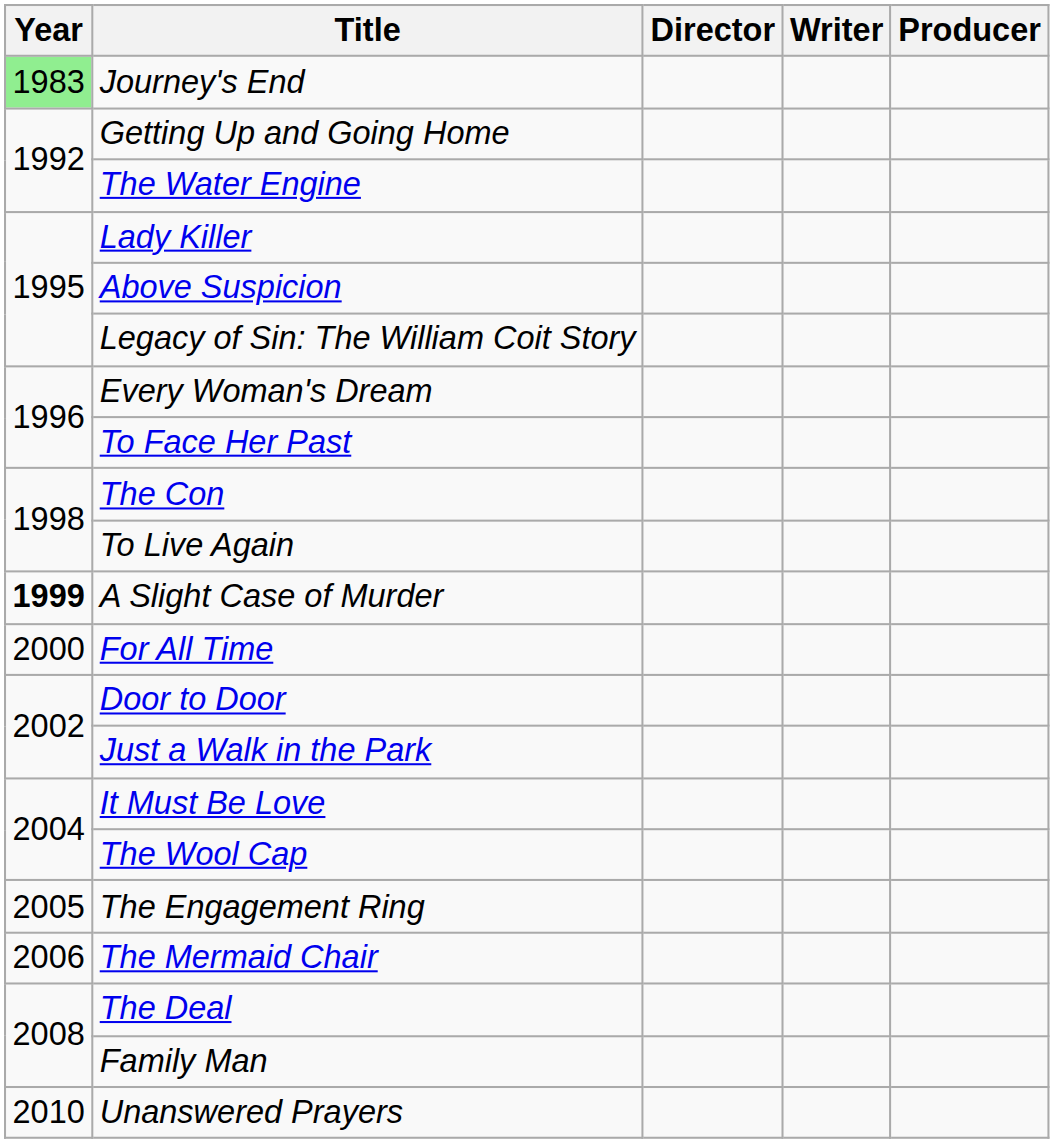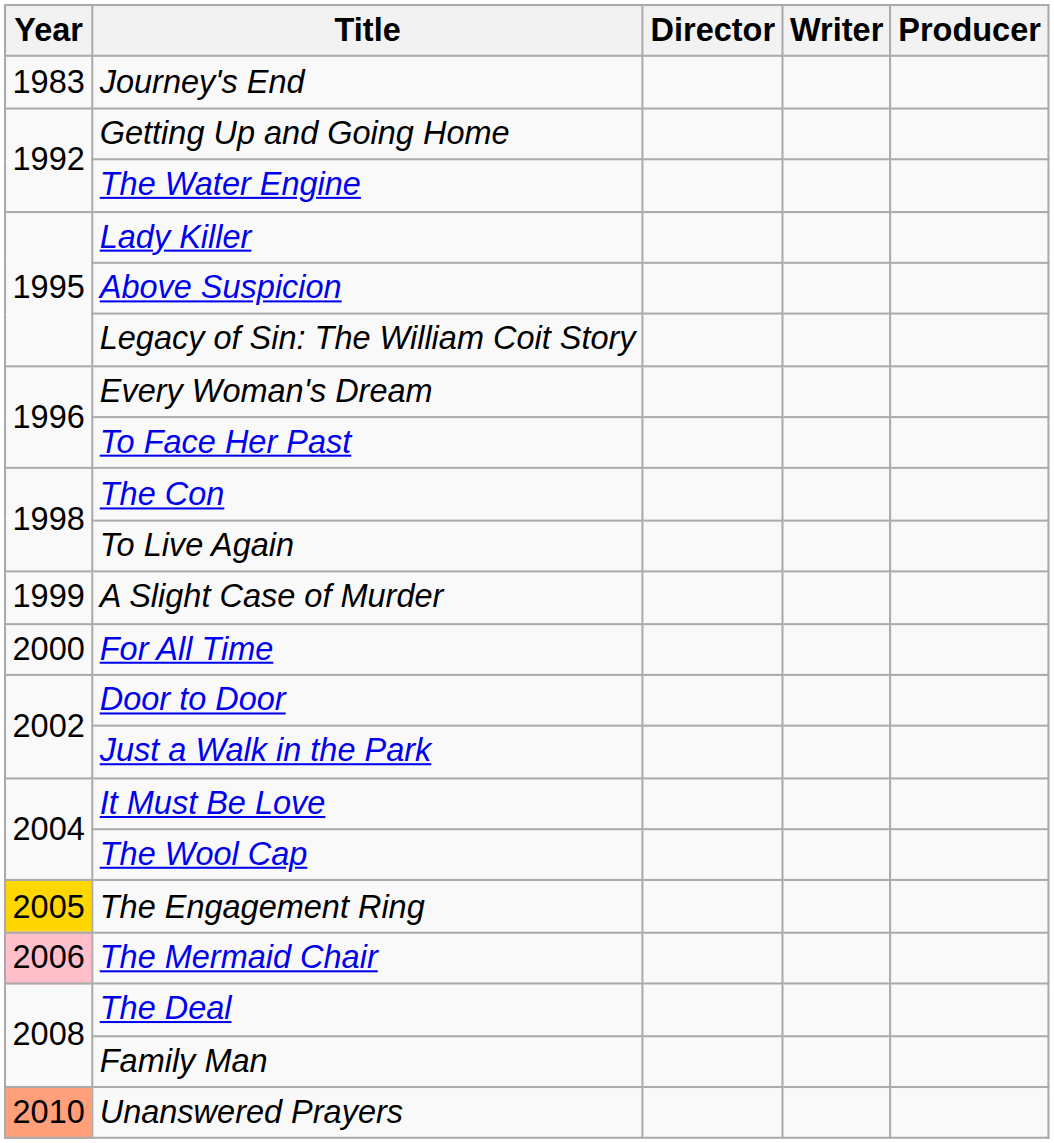(49, 81) lightgreen background -> (49, 81) no background
(49, 596) bold -> (49, 596) normal
(49, 905) no background -> (49, 905) gold background
(49, 957) no background -> (49, 957) pink background
(49, 1111) no background -> (49, 1111) lightsalmon background
